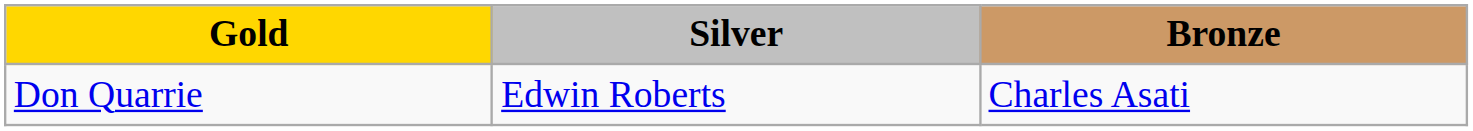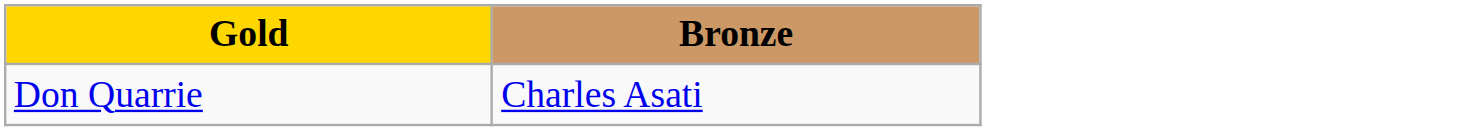- column: (736, 34)
